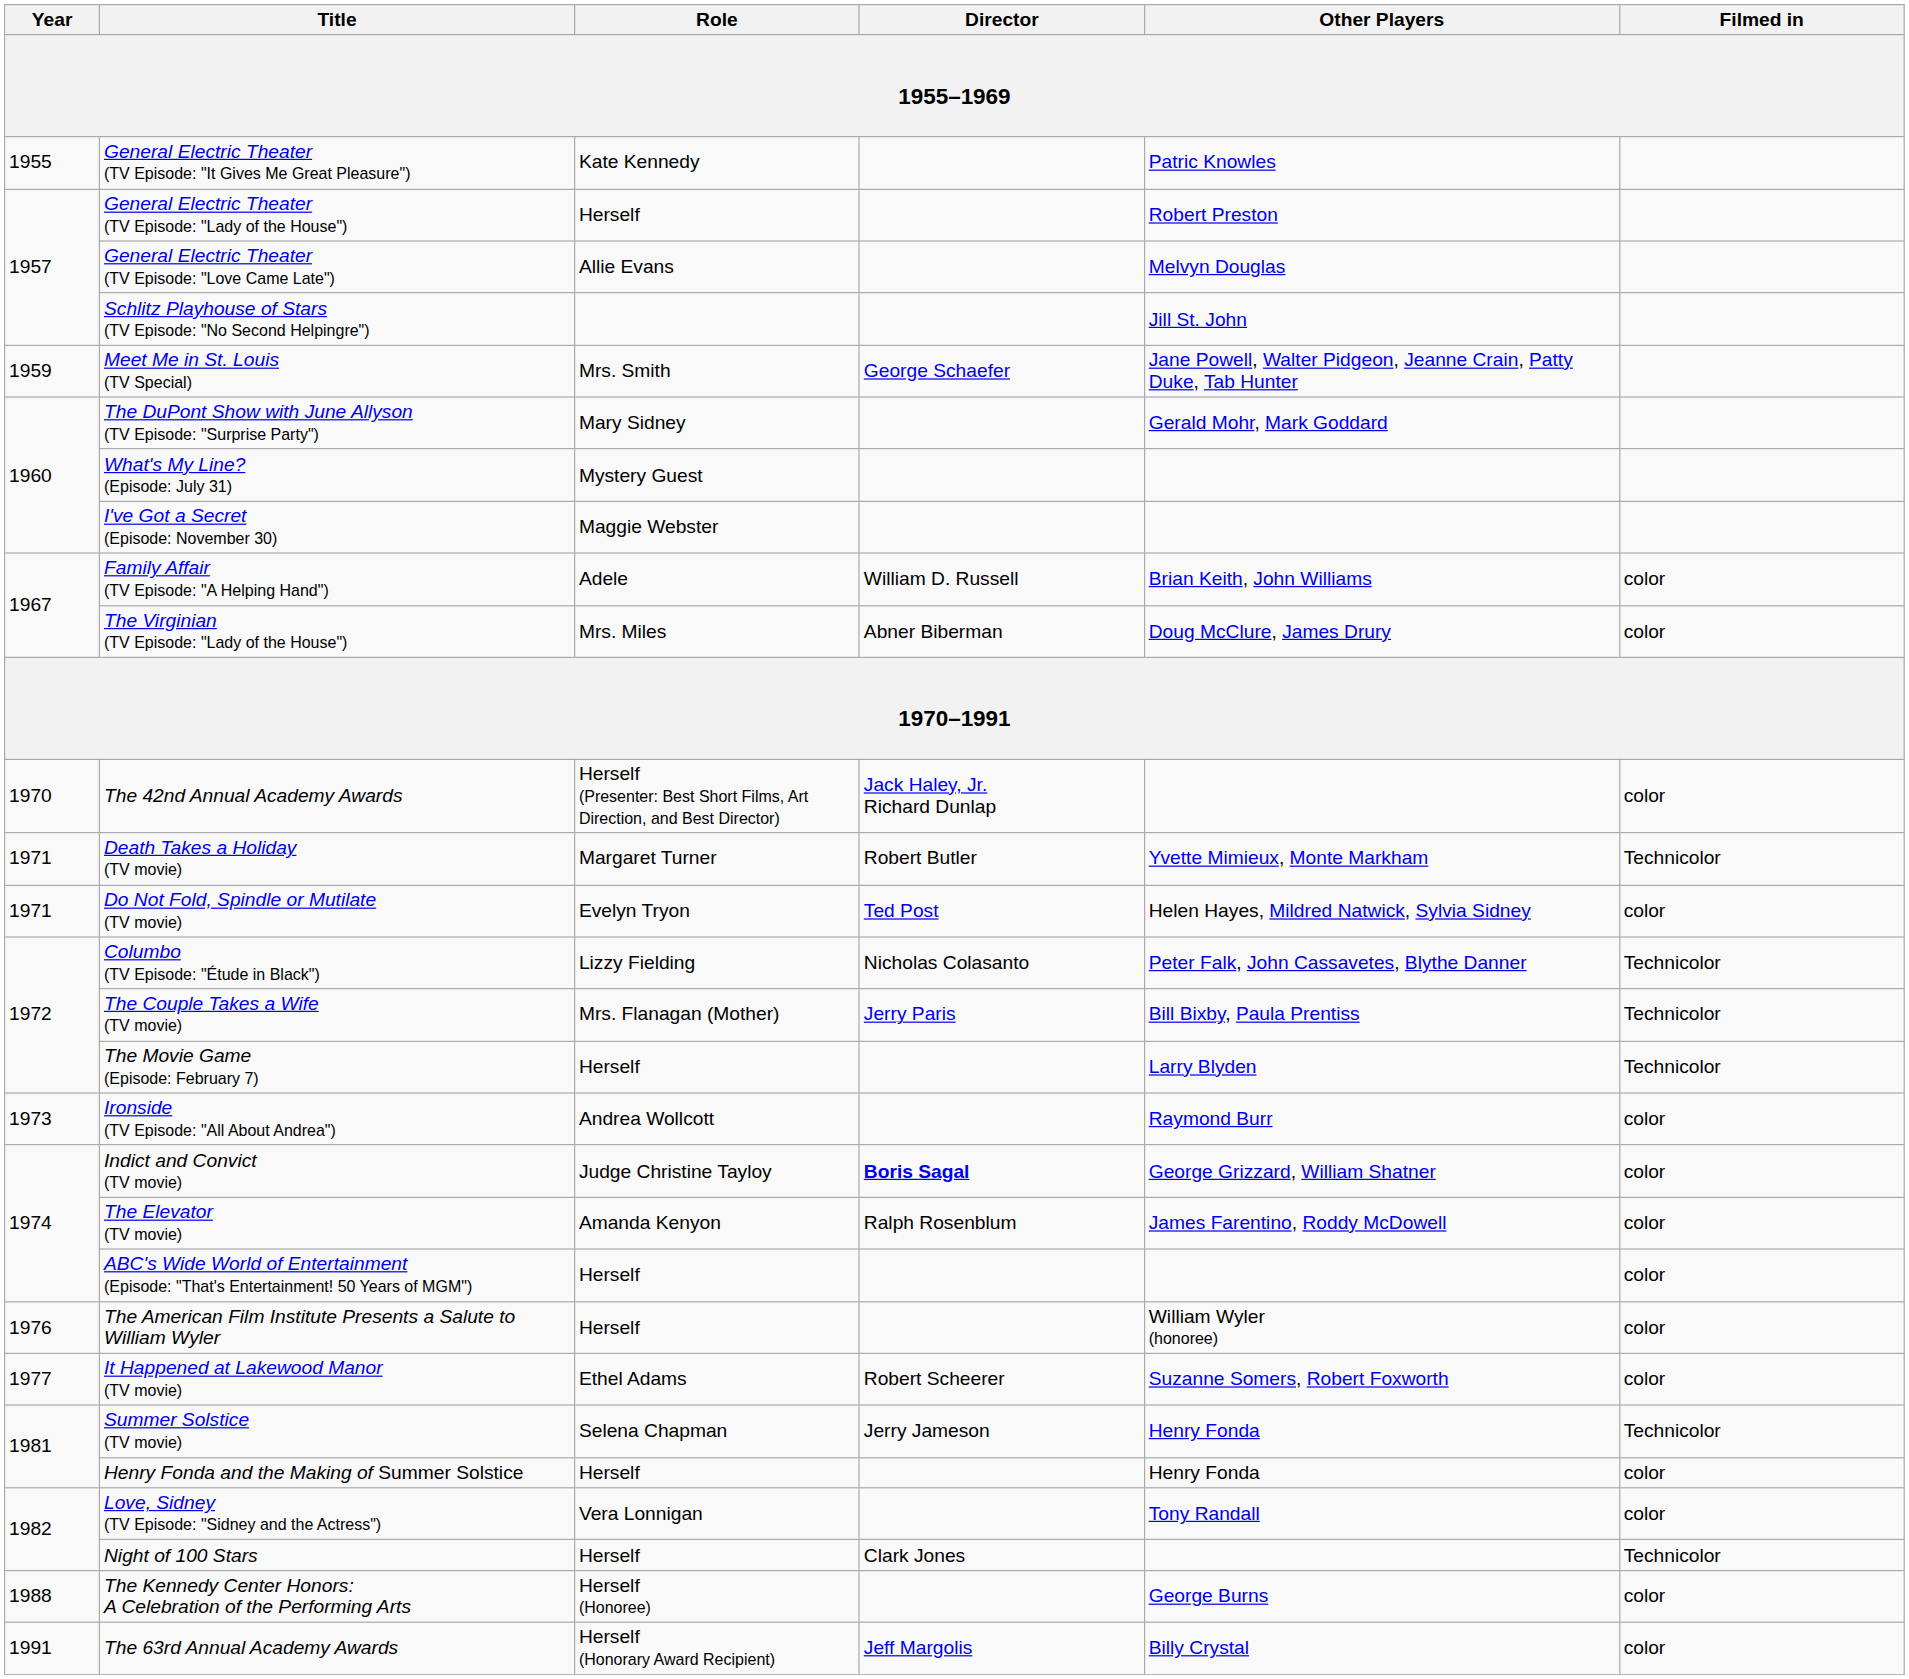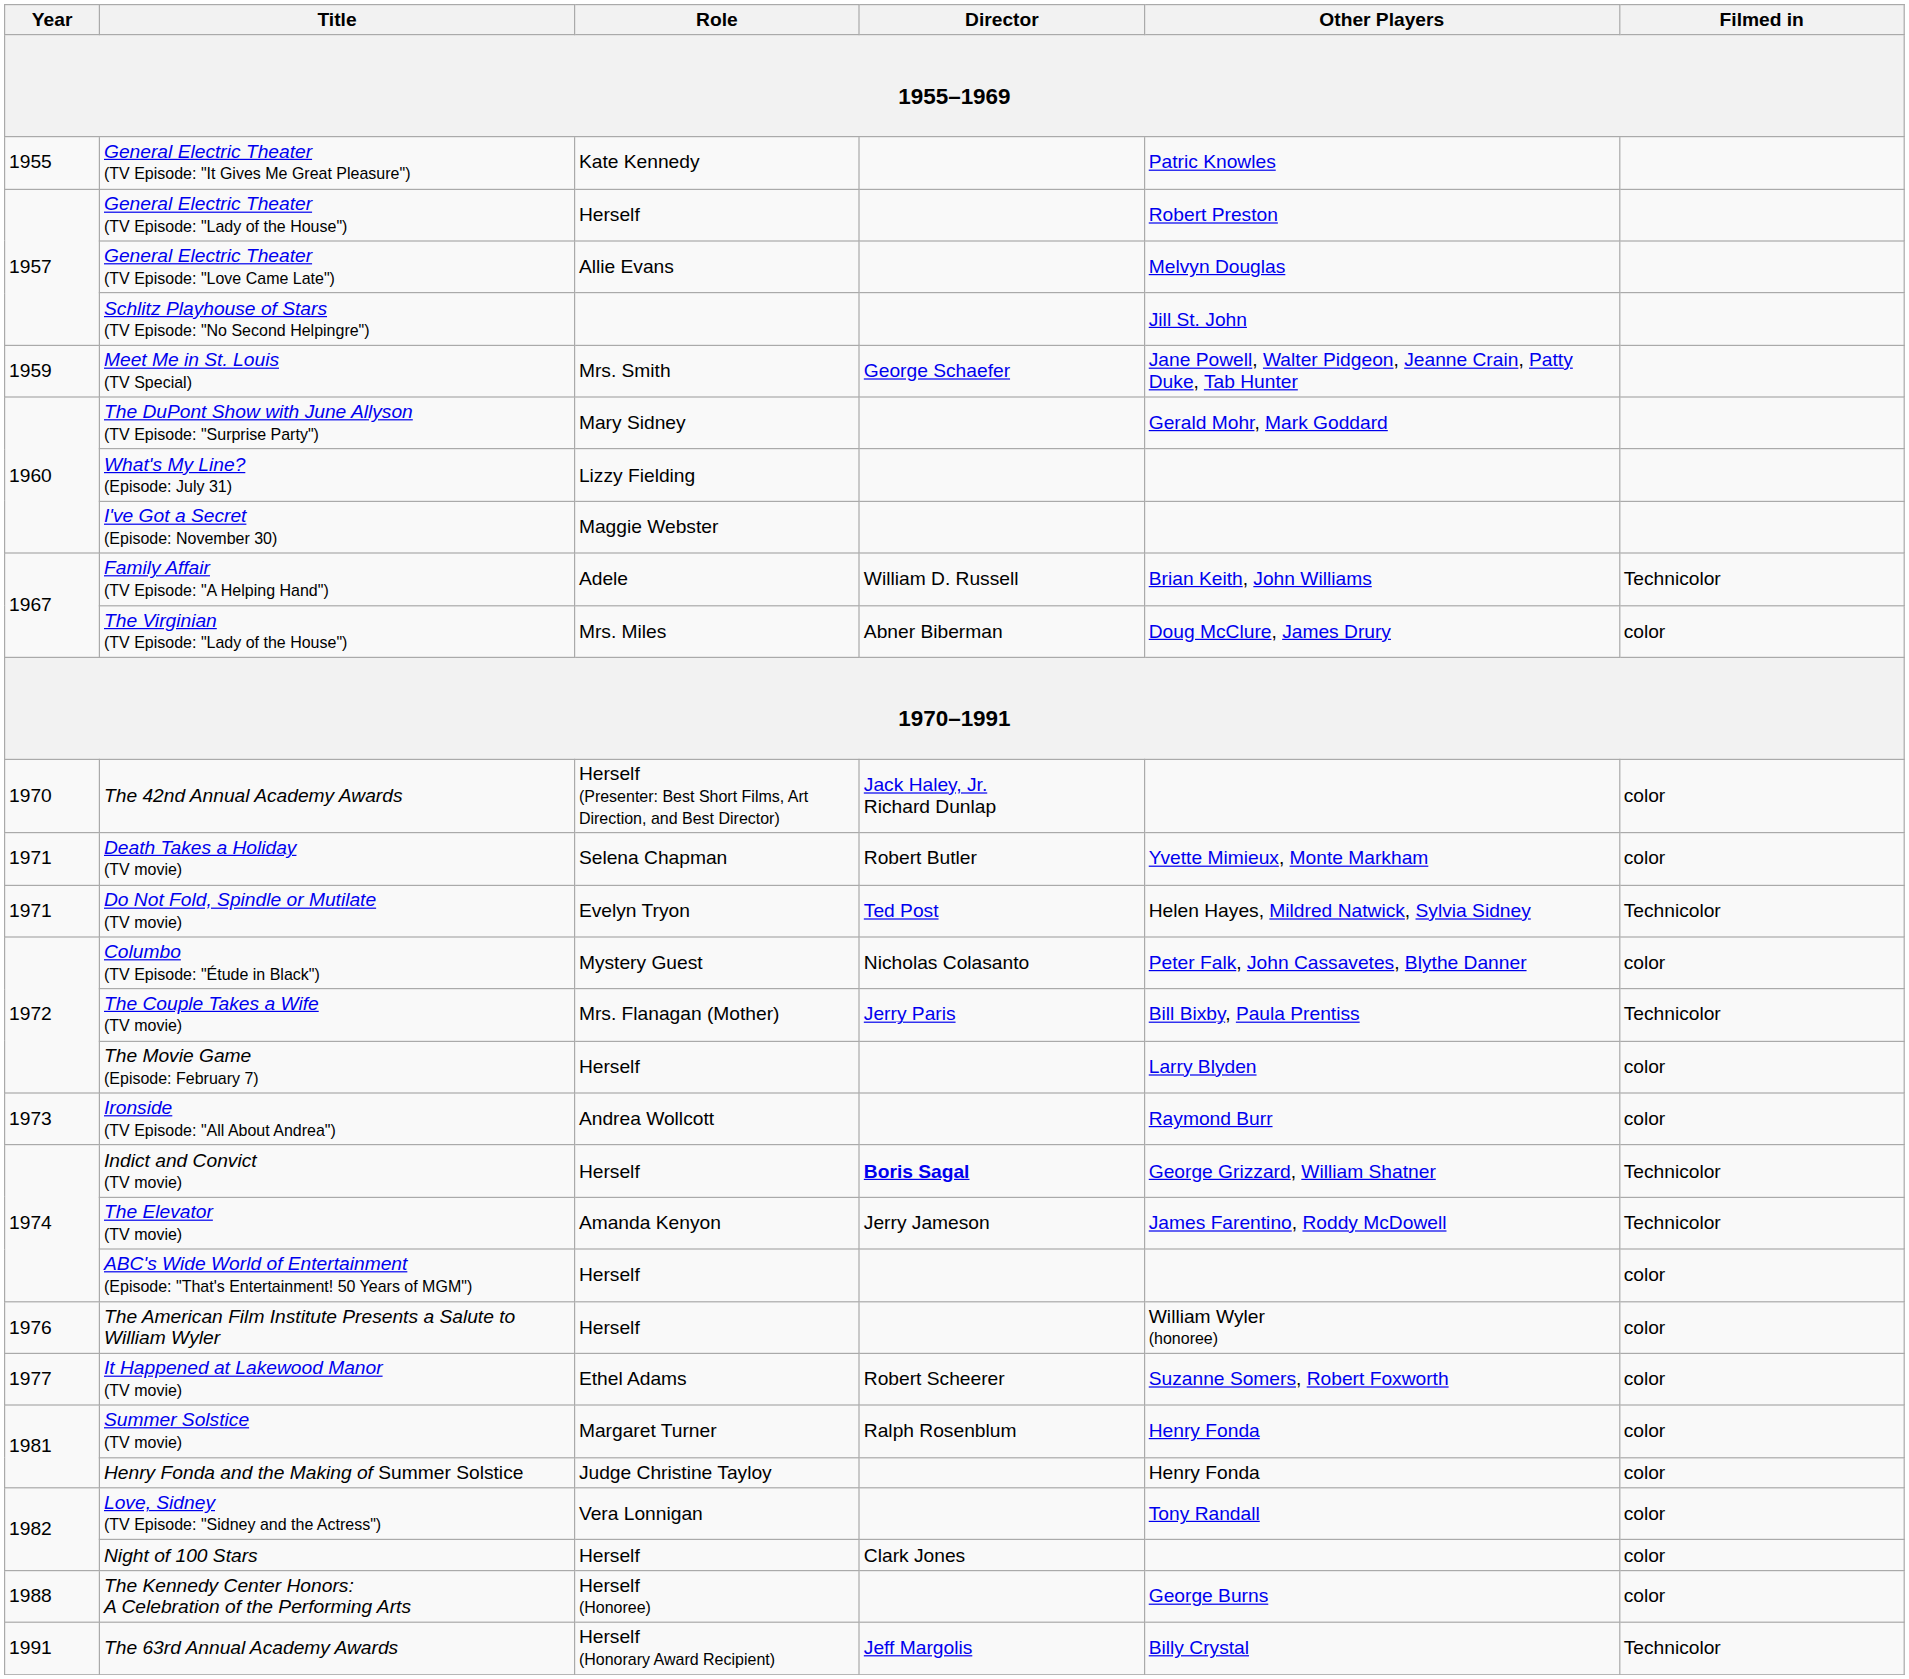(641, 475) Mystery Guest -> (637, 475) Lizzy Fielding
(1644, 579) color -> (1672, 579) Technicolor
(648, 858) Margaret Turner -> (653, 858) Selena Chapman
(1672, 858) Technicolor -> (1644, 858) color
(1644, 910) color -> (1672, 910) Technicolor
(637, 962) Lizzy Fielding -> (641, 962) Mystery Guest
(1672, 962) Technicolor -> (1644, 962) color
(1672, 1066) Technicolor -> (1644, 1066) color
(675, 1170) Judge Christine Tayloy -> (609, 1170) Herself
(1644, 1170) color -> (1672, 1170) Technicolor
(940, 1223) Ralph Rosenblum -> (927, 1223) Jerry Jameson
(1644, 1223) color -> (1672, 1223) Technicolor
(653, 1431) Selena Chapman -> (648, 1431) Margaret Turner
(927, 1431) Jerry Jameson -> (940, 1431) Ralph Rosenblum
(1672, 1431) Technicolor -> (1644, 1431) color
(609, 1472) Herself -> (675, 1472) Judge Christine Tayloy
(1672, 1554) Technicolor -> (1644, 1554) color
(1644, 1648) color -> (1672, 1648) Technicolor
